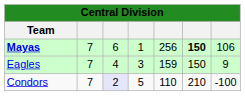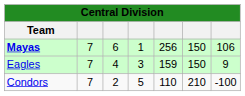(197, 47) bold -> (197, 47) normal
(115, 82) lavender background -> (115, 82) no background
